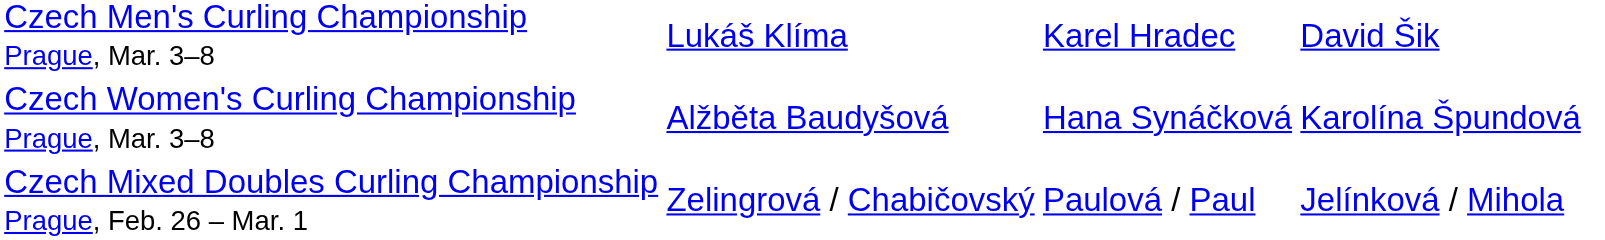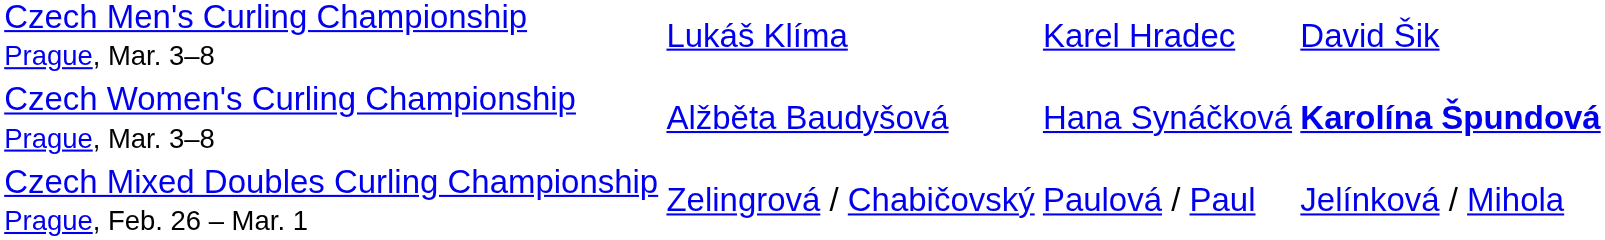(1441, 118) normal -> (1451, 118) bold
